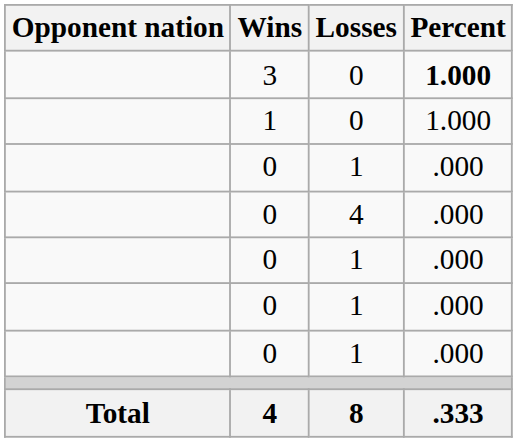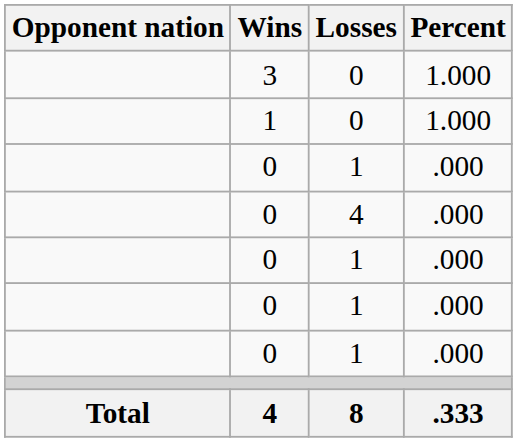(458, 74) bold -> (458, 74) normal
